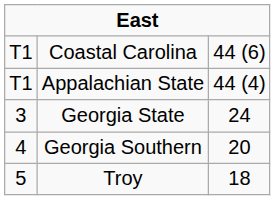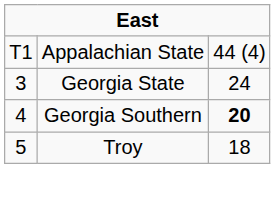- row: (123, 52)
(239, 147) normal -> (239, 115) bold
